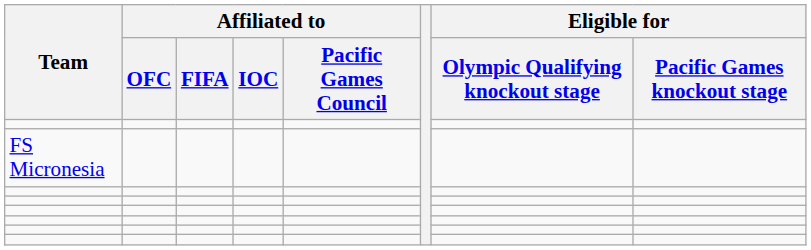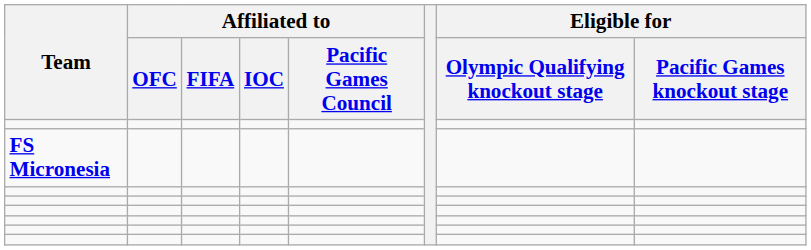(57, 157) normal -> (60, 157) bold
